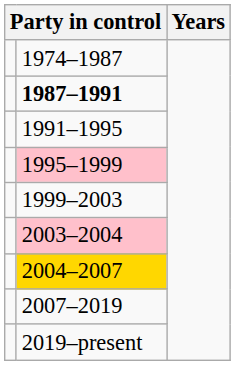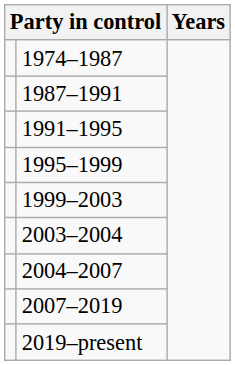(72, 93) bold -> (72, 93) normal
(72, 164) pink background -> (72, 164) no background
(72, 235) pink background -> (72, 235) no background
(72, 270) gold background -> (72, 270) no background
